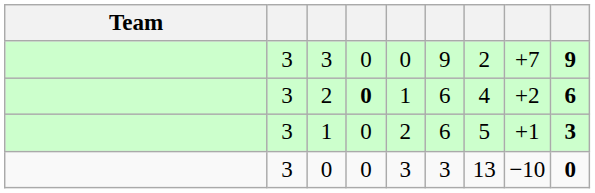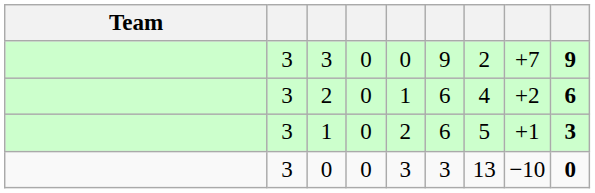(366, 95) bold -> (366, 95) normal
